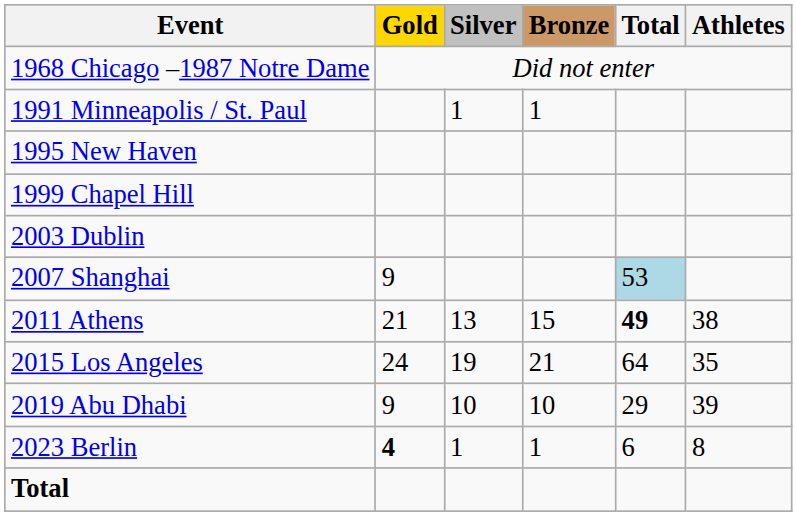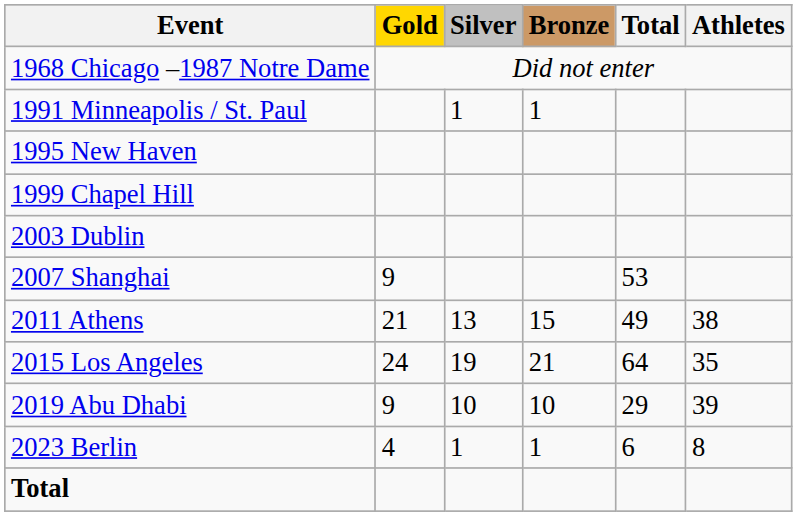(635, 278) lightblue background -> (635, 278) no background
(635, 320) bold -> (635, 320) normal
(388, 446) bold -> (388, 446) normal
